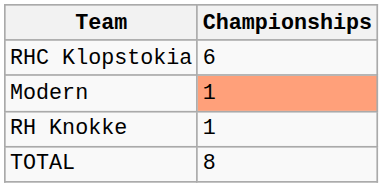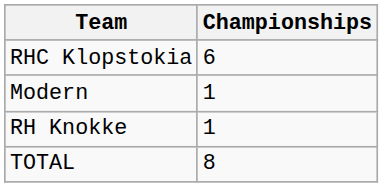(209, 93) lightsalmon background -> (209, 93) no background
